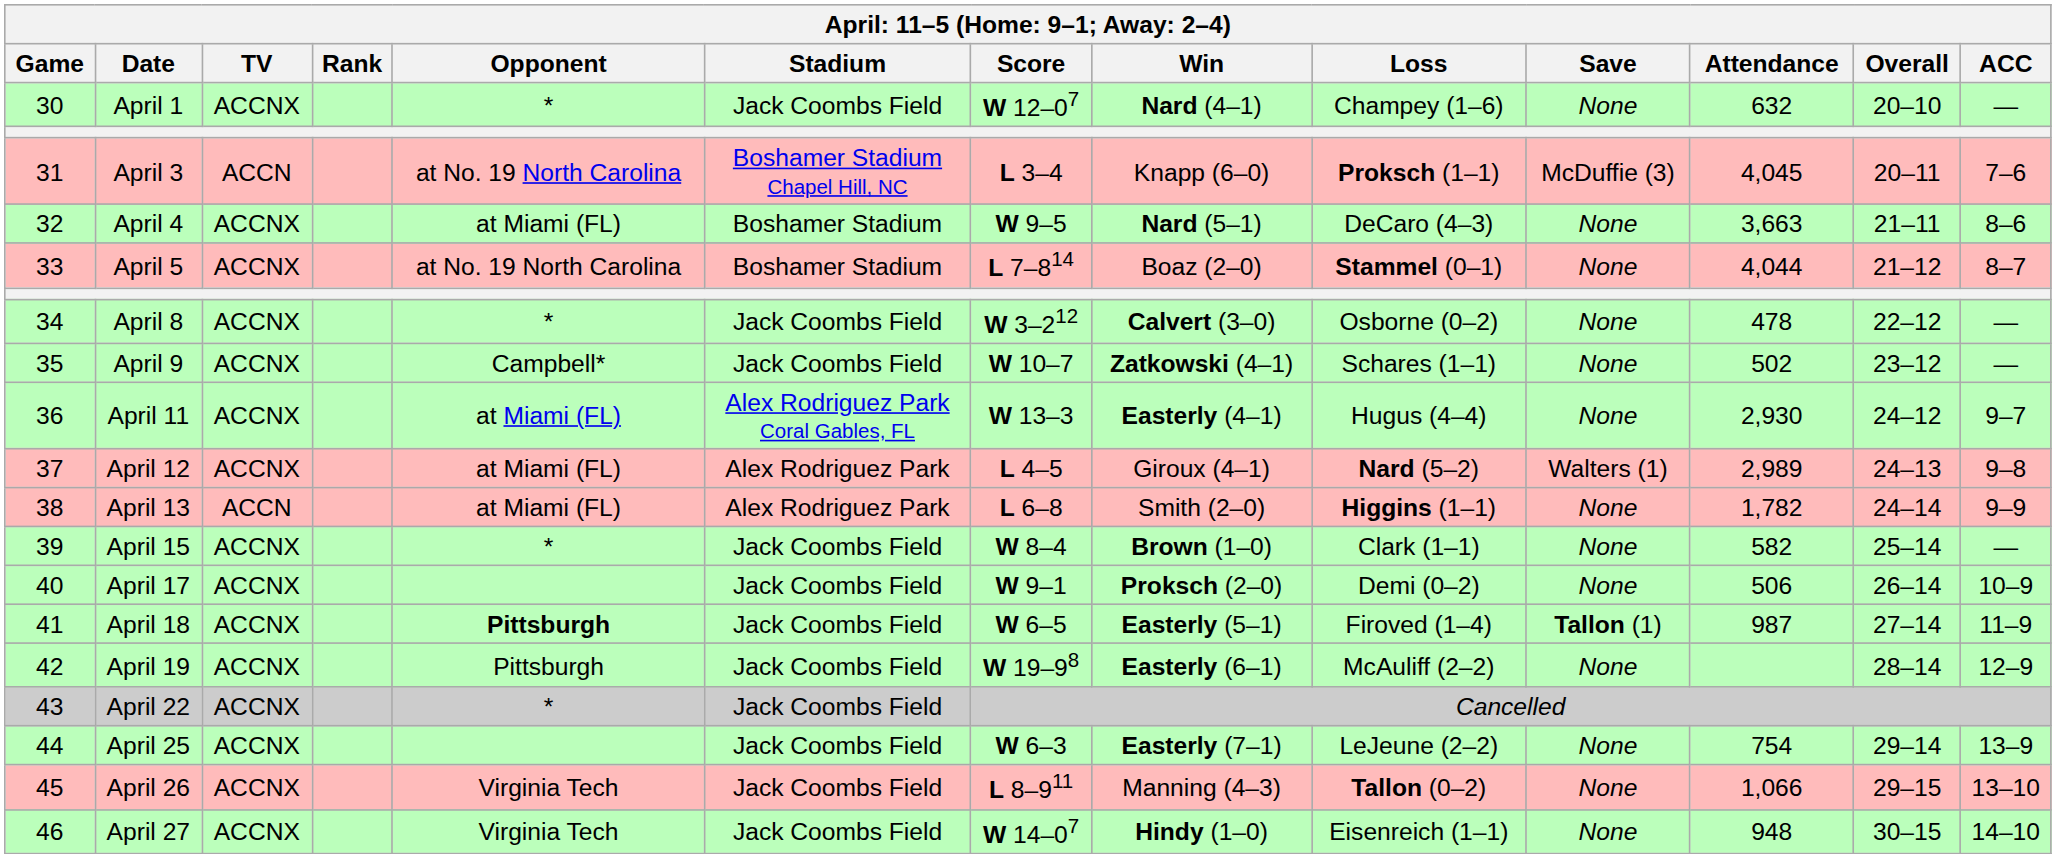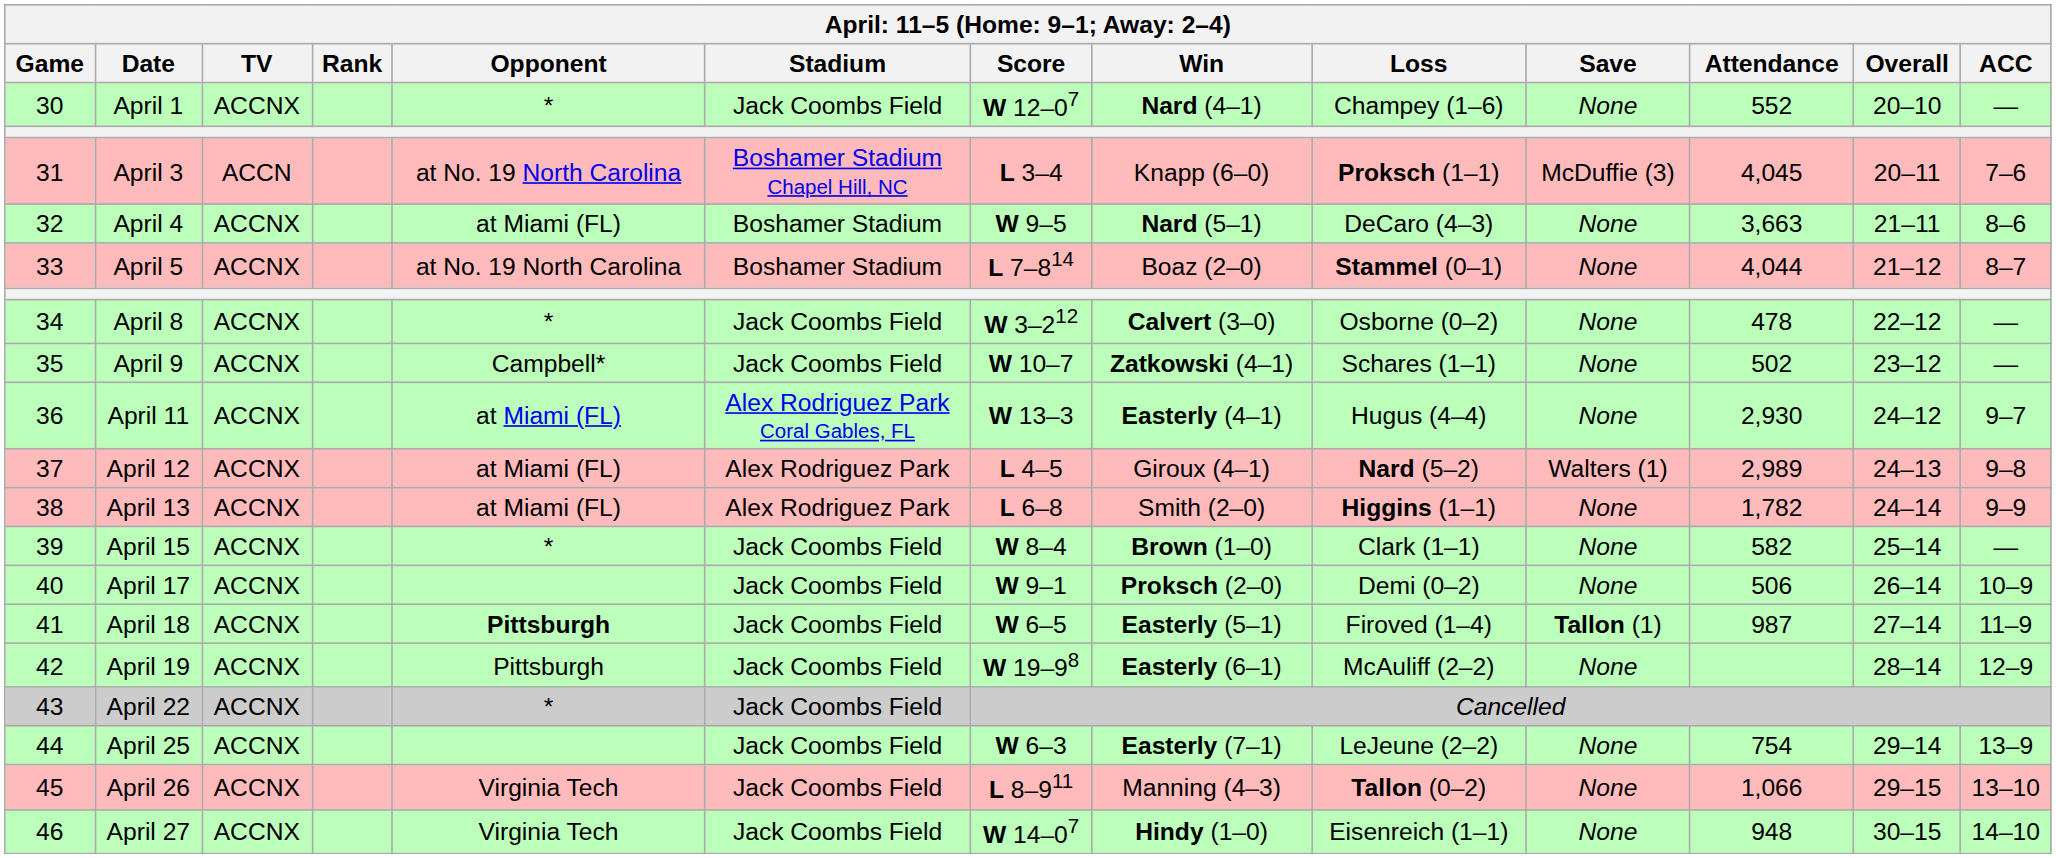(1772, 105) 632 -> (1772, 105) 552
(257, 507) ACCN -> (257, 507) ACCNX
